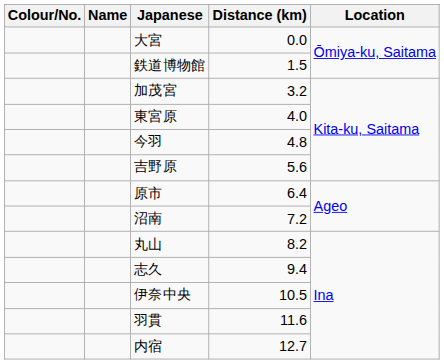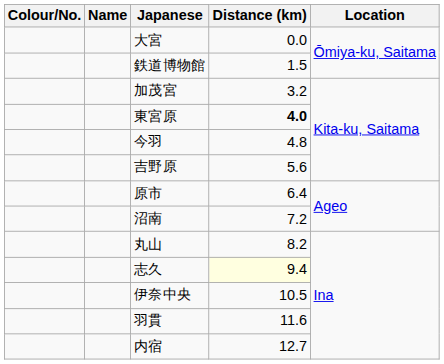(297, 116) normal -> (297, 116) bold
(297, 269) no background -> (297, 269) lightyellow background
